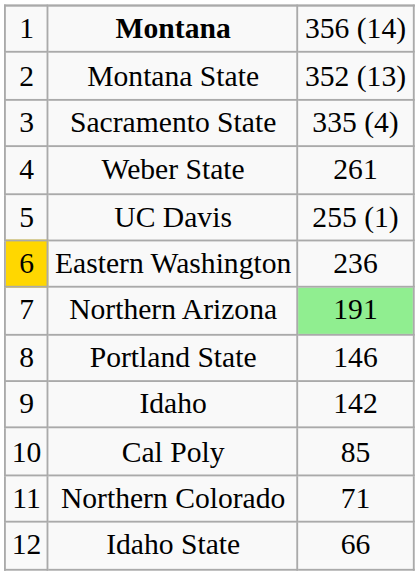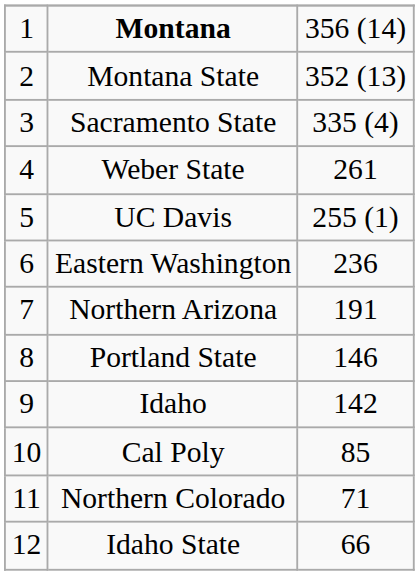(27, 263) gold background -> (27, 263) no background
(356, 310) lightgreen background -> (356, 310) no background
